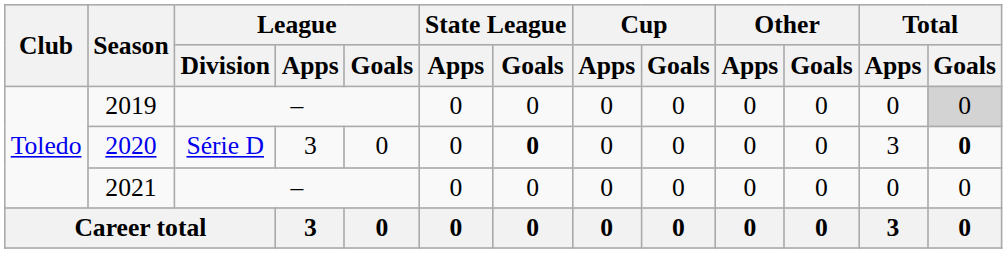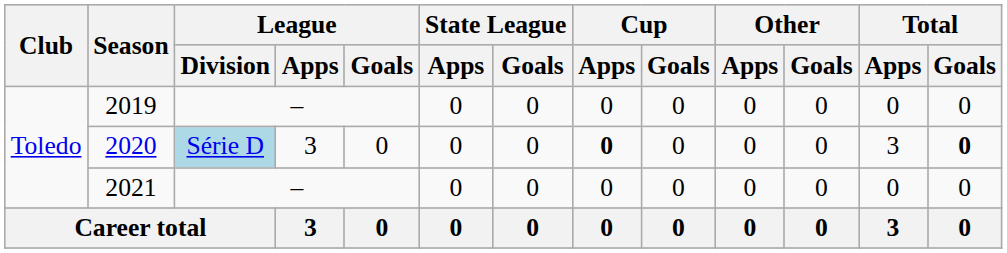(965, 106) lightgrey background -> (965, 106) no background
(225, 146) no background -> (225, 146) lightblue background
(533, 146) bold -> (533, 146) normal
(607, 146) normal -> (607, 146) bold
